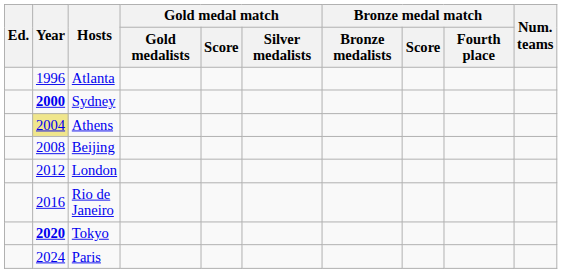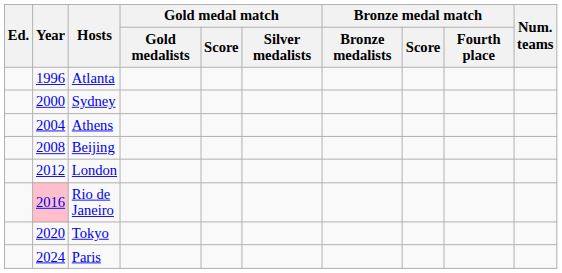(51, 101) bold -> (51, 101) normal
(51, 124) khaki background -> (51, 124) no background
(51, 202) no background -> (51, 202) pink background
(51, 233) bold -> (51, 233) normal
